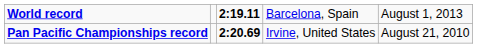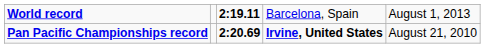(321, 33) normal -> (324, 33) bold
